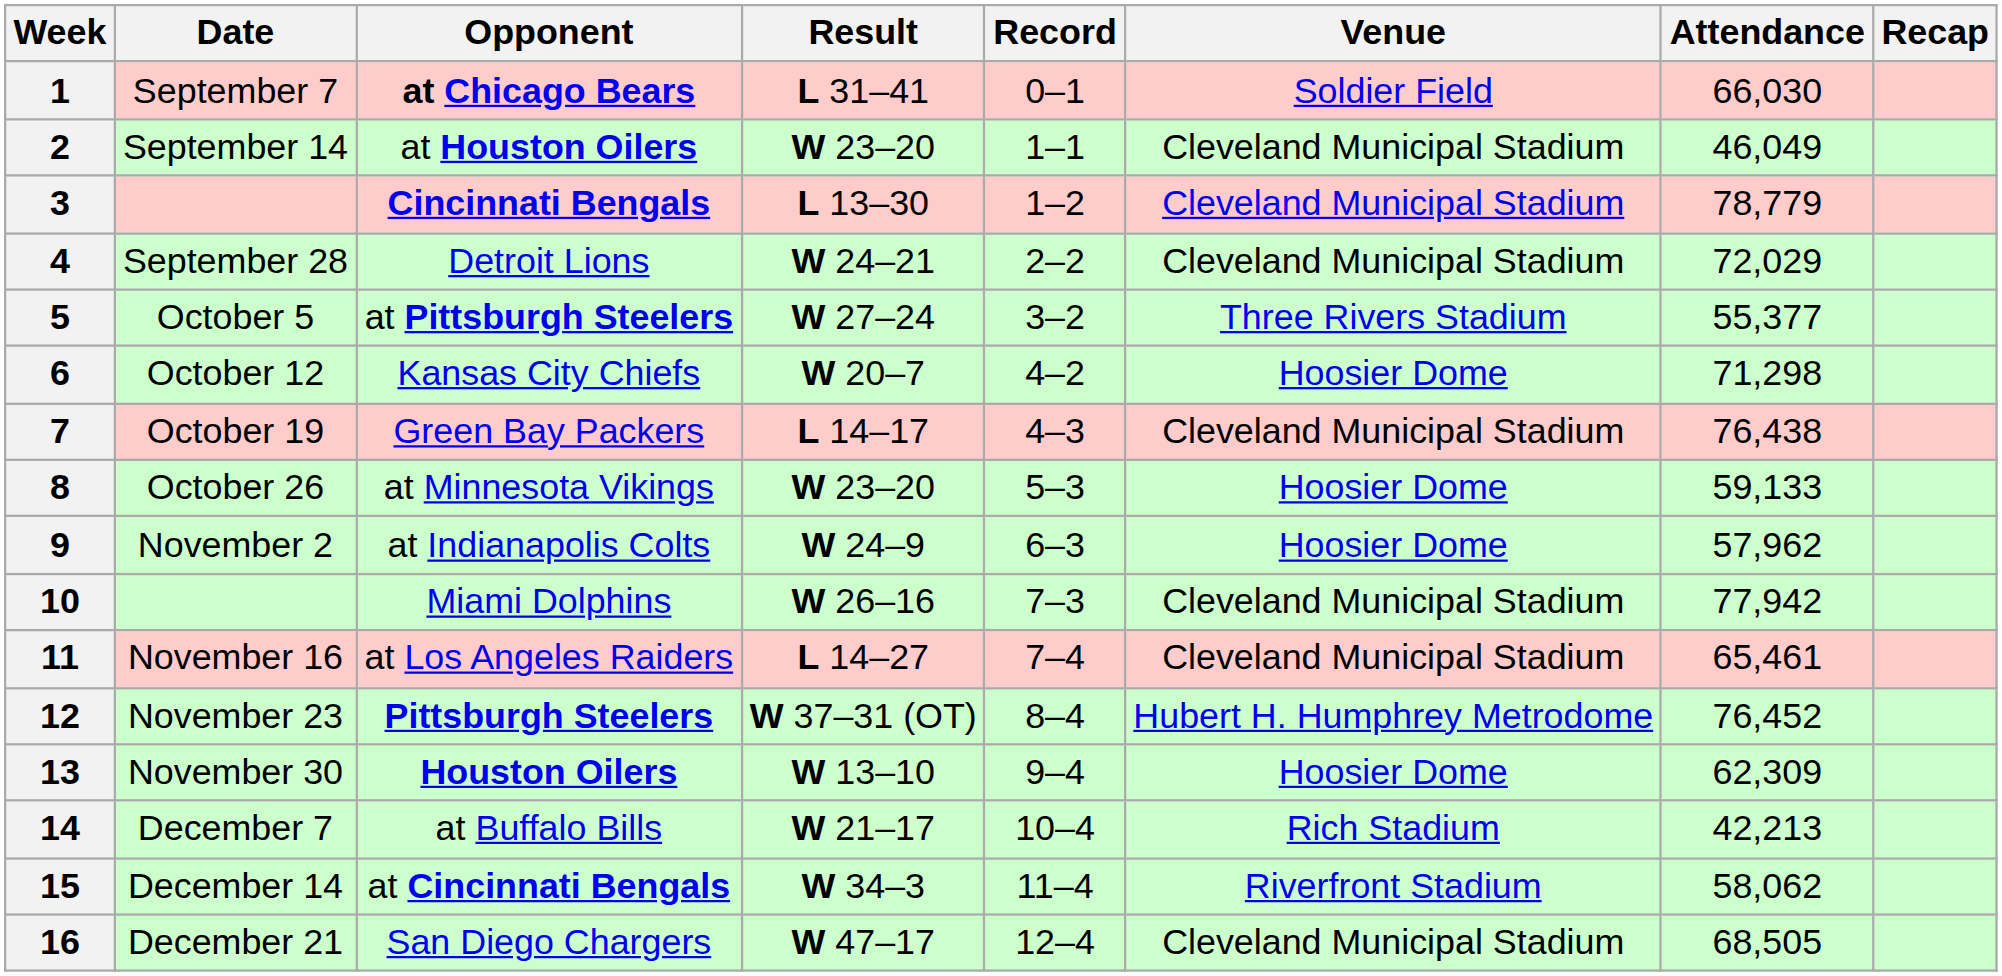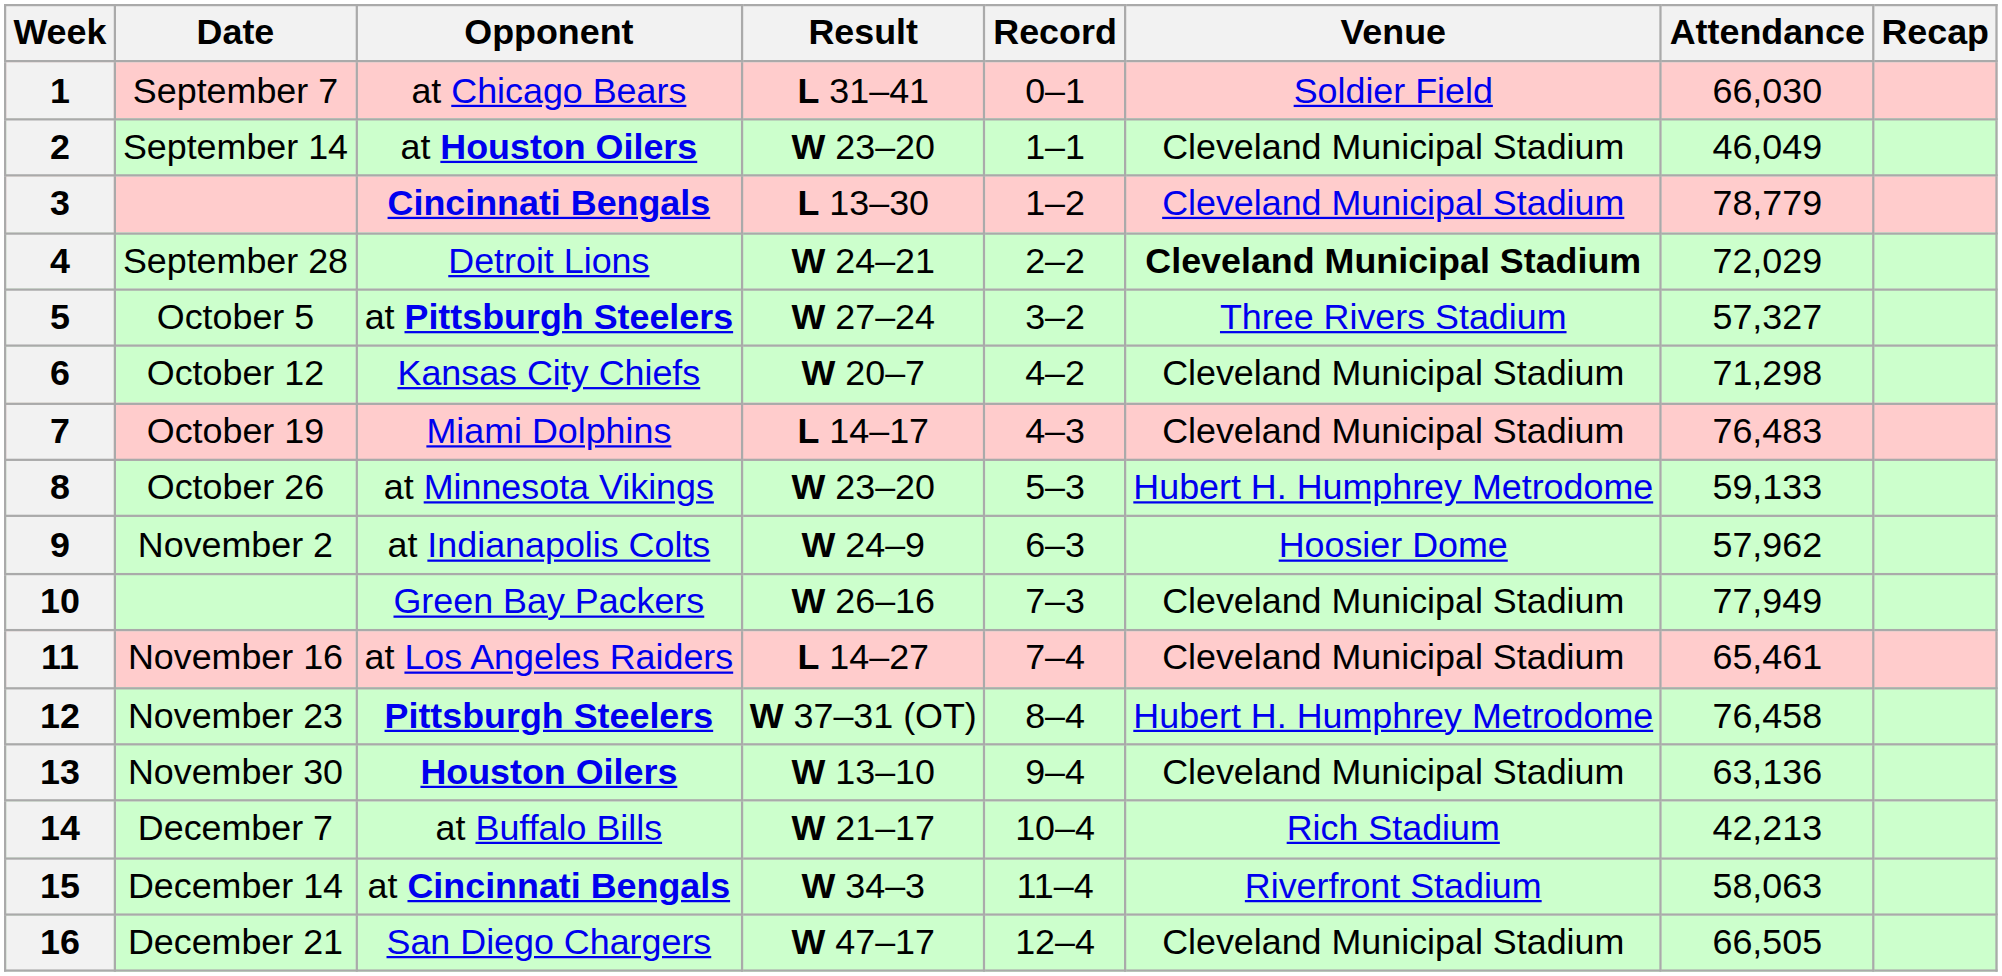(549, 89) bold -> (549, 89) normal
(1393, 260) normal -> (1393, 260) bold
(1767, 317) 55,377 -> (1767, 317) 57,327
(1393, 373) Hoosier Dome -> (1393, 373) Cleveland Municipal Stadium
(549, 430) Green Bay Packers -> (549, 430) Miami Dolphins
(1767, 430) 76,438 -> (1767, 430) 76,483
(1393, 487) Hoosier Dome -> (1393, 487) Hubert H. Humphrey Metrodome
(549, 601) Miami Dolphins -> (549, 601) Green Bay Packers
(1767, 601) 77,942 -> (1767, 601) 77,949
(1767, 714) 76,452 -> (1767, 714) 76,458
(1393, 771) Hoosier Dome -> (1393, 771) Cleveland Municipal Stadium
(1767, 771) 62,309 -> (1767, 771) 63,136
(1767, 885) 58,062 -> (1767, 885) 58,063
(1767, 942) 68,505 -> (1767, 942) 66,505
